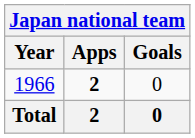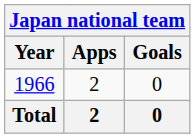(94, 84) bold -> (94, 84) normal
